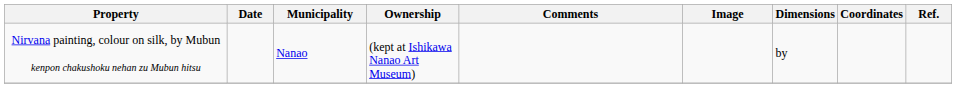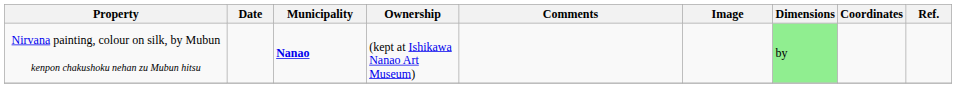(292, 53) normal -> (293, 53) bold
(781, 53) no background -> (781, 53) lightgreen background
